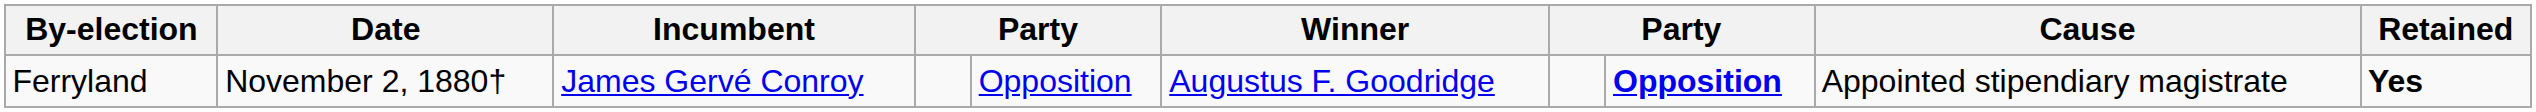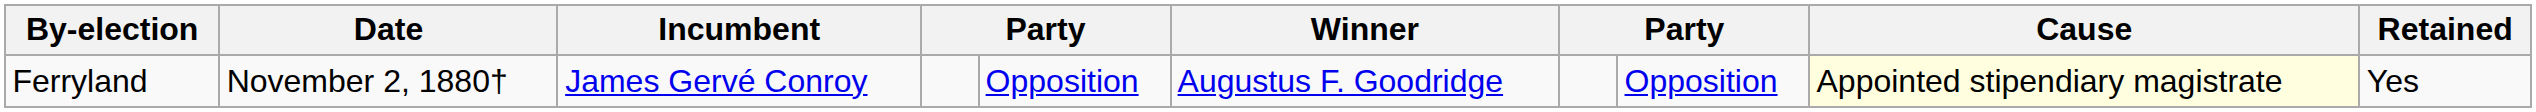(1697, 80) bold -> (1701, 80) normal
(2055, 80) no background -> (2050, 80) lightyellow background
(2396, 80) bold -> (2393, 80) normal
